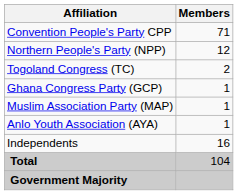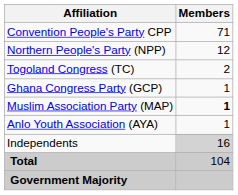(227, 106) normal -> (227, 106) bold
(223, 143) no background -> (223, 143) lightgrey background
